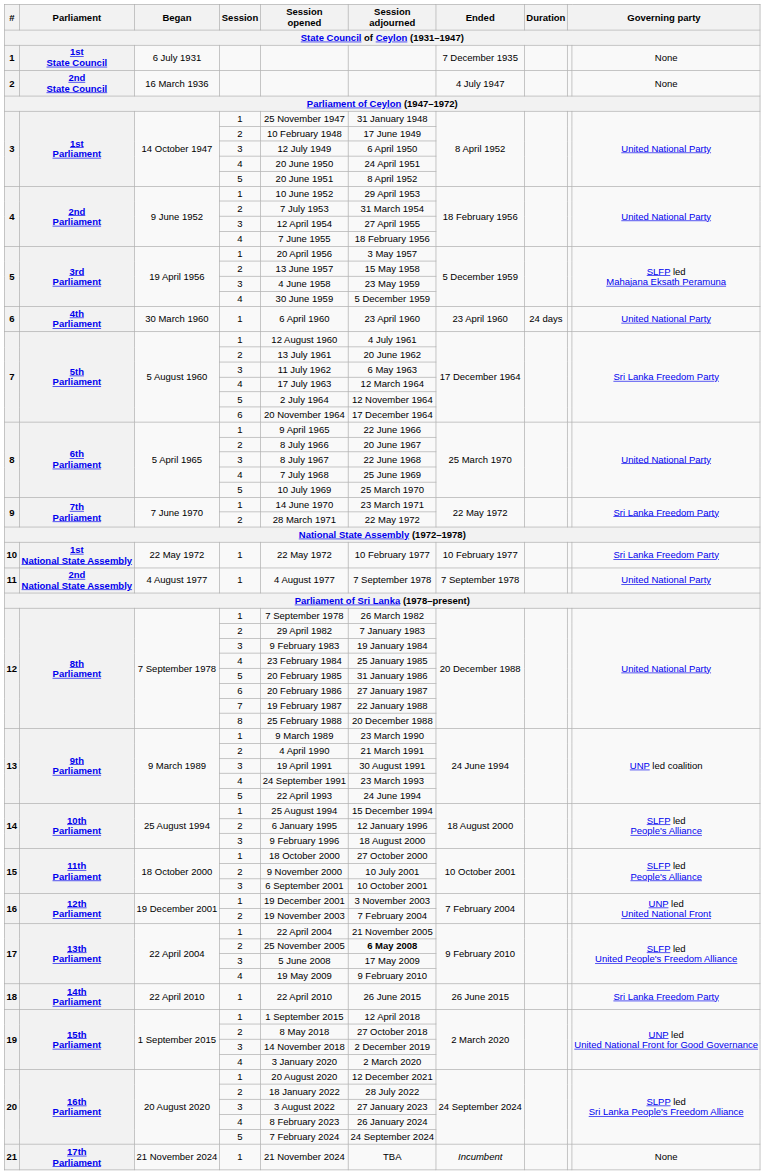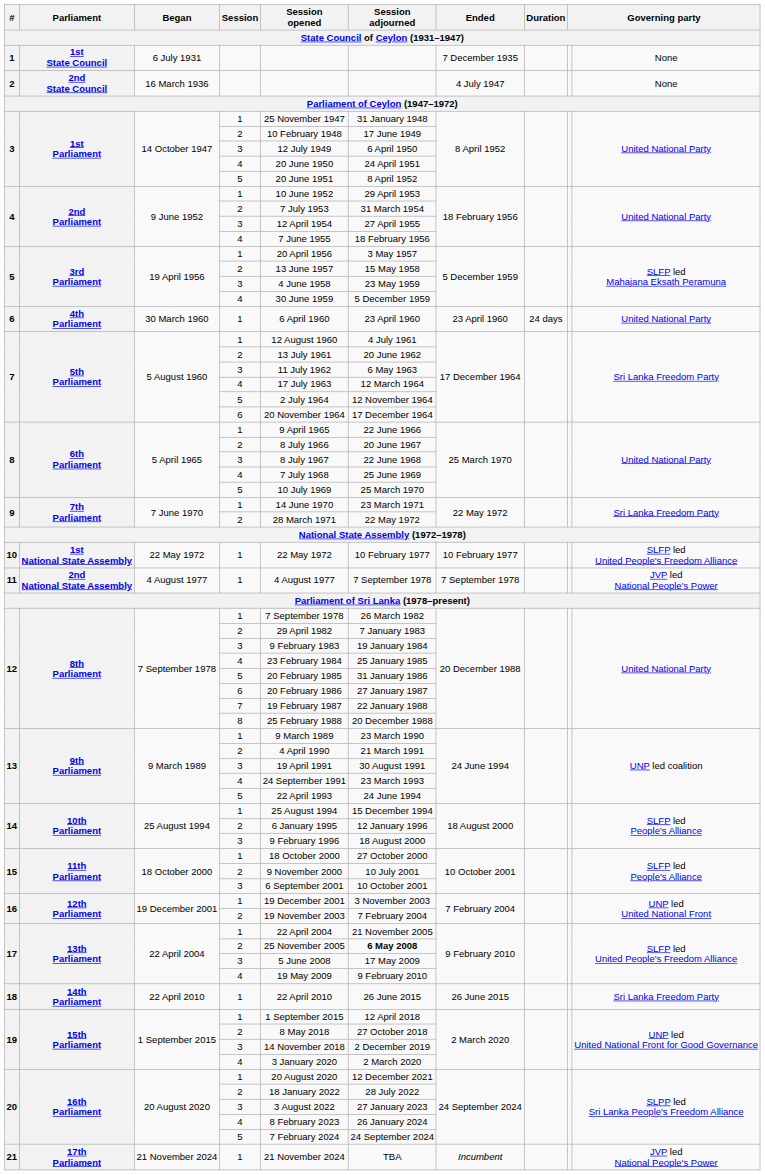(666, 555) Sri Lanka Freedom Party -> (666, 555) SLFP led United People's Freedom Alliance
(666, 581) United National Party -> (666, 581) JVP led National People's Power
(666, 1157) None -> (666, 1157) JVP led National People's Power
